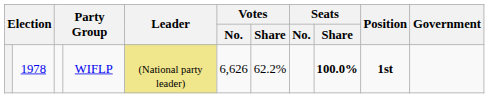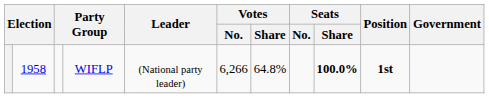(33, 68) 1978 -> (33, 68) 1958
(171, 76) khaki background -> (171, 76) no background
(234, 68) 6,626 -> (234, 68) 6,266
(270, 68) 62.2% -> (270, 68) 64.8%
